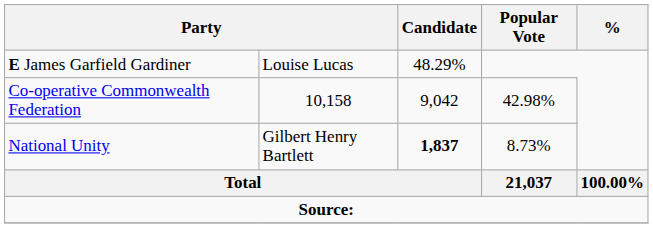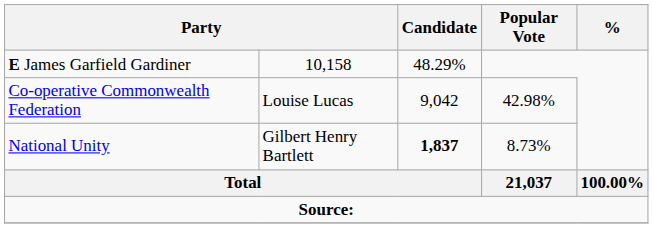(308, 63) Louise Lucas -> (328, 63) 10,158
(328, 100) 10,158 -> (308, 100) Louise Lucas
